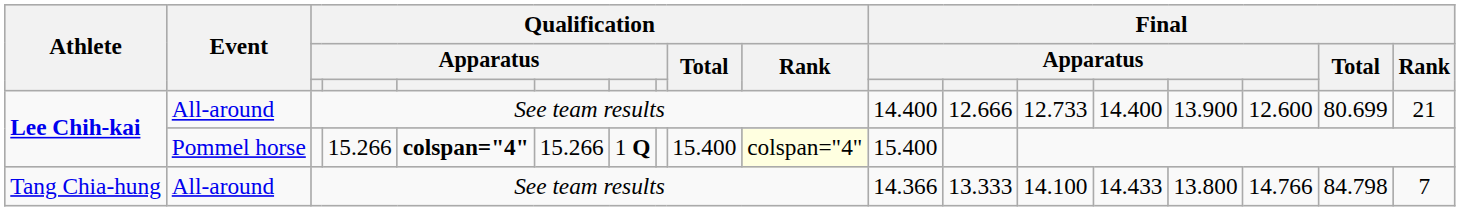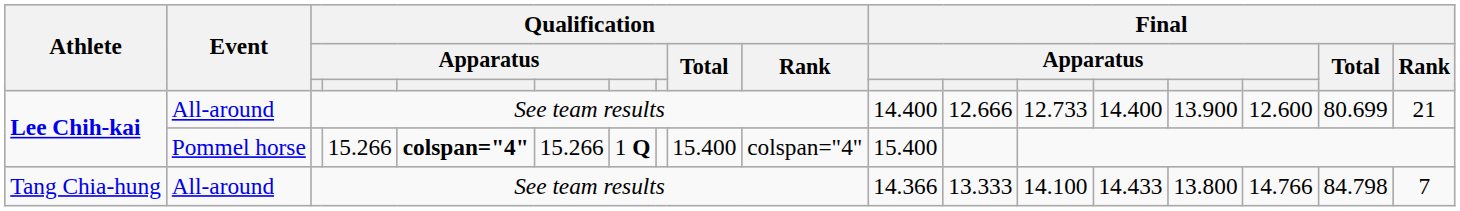(805, 147) lightyellow background -> (805, 147) no background
